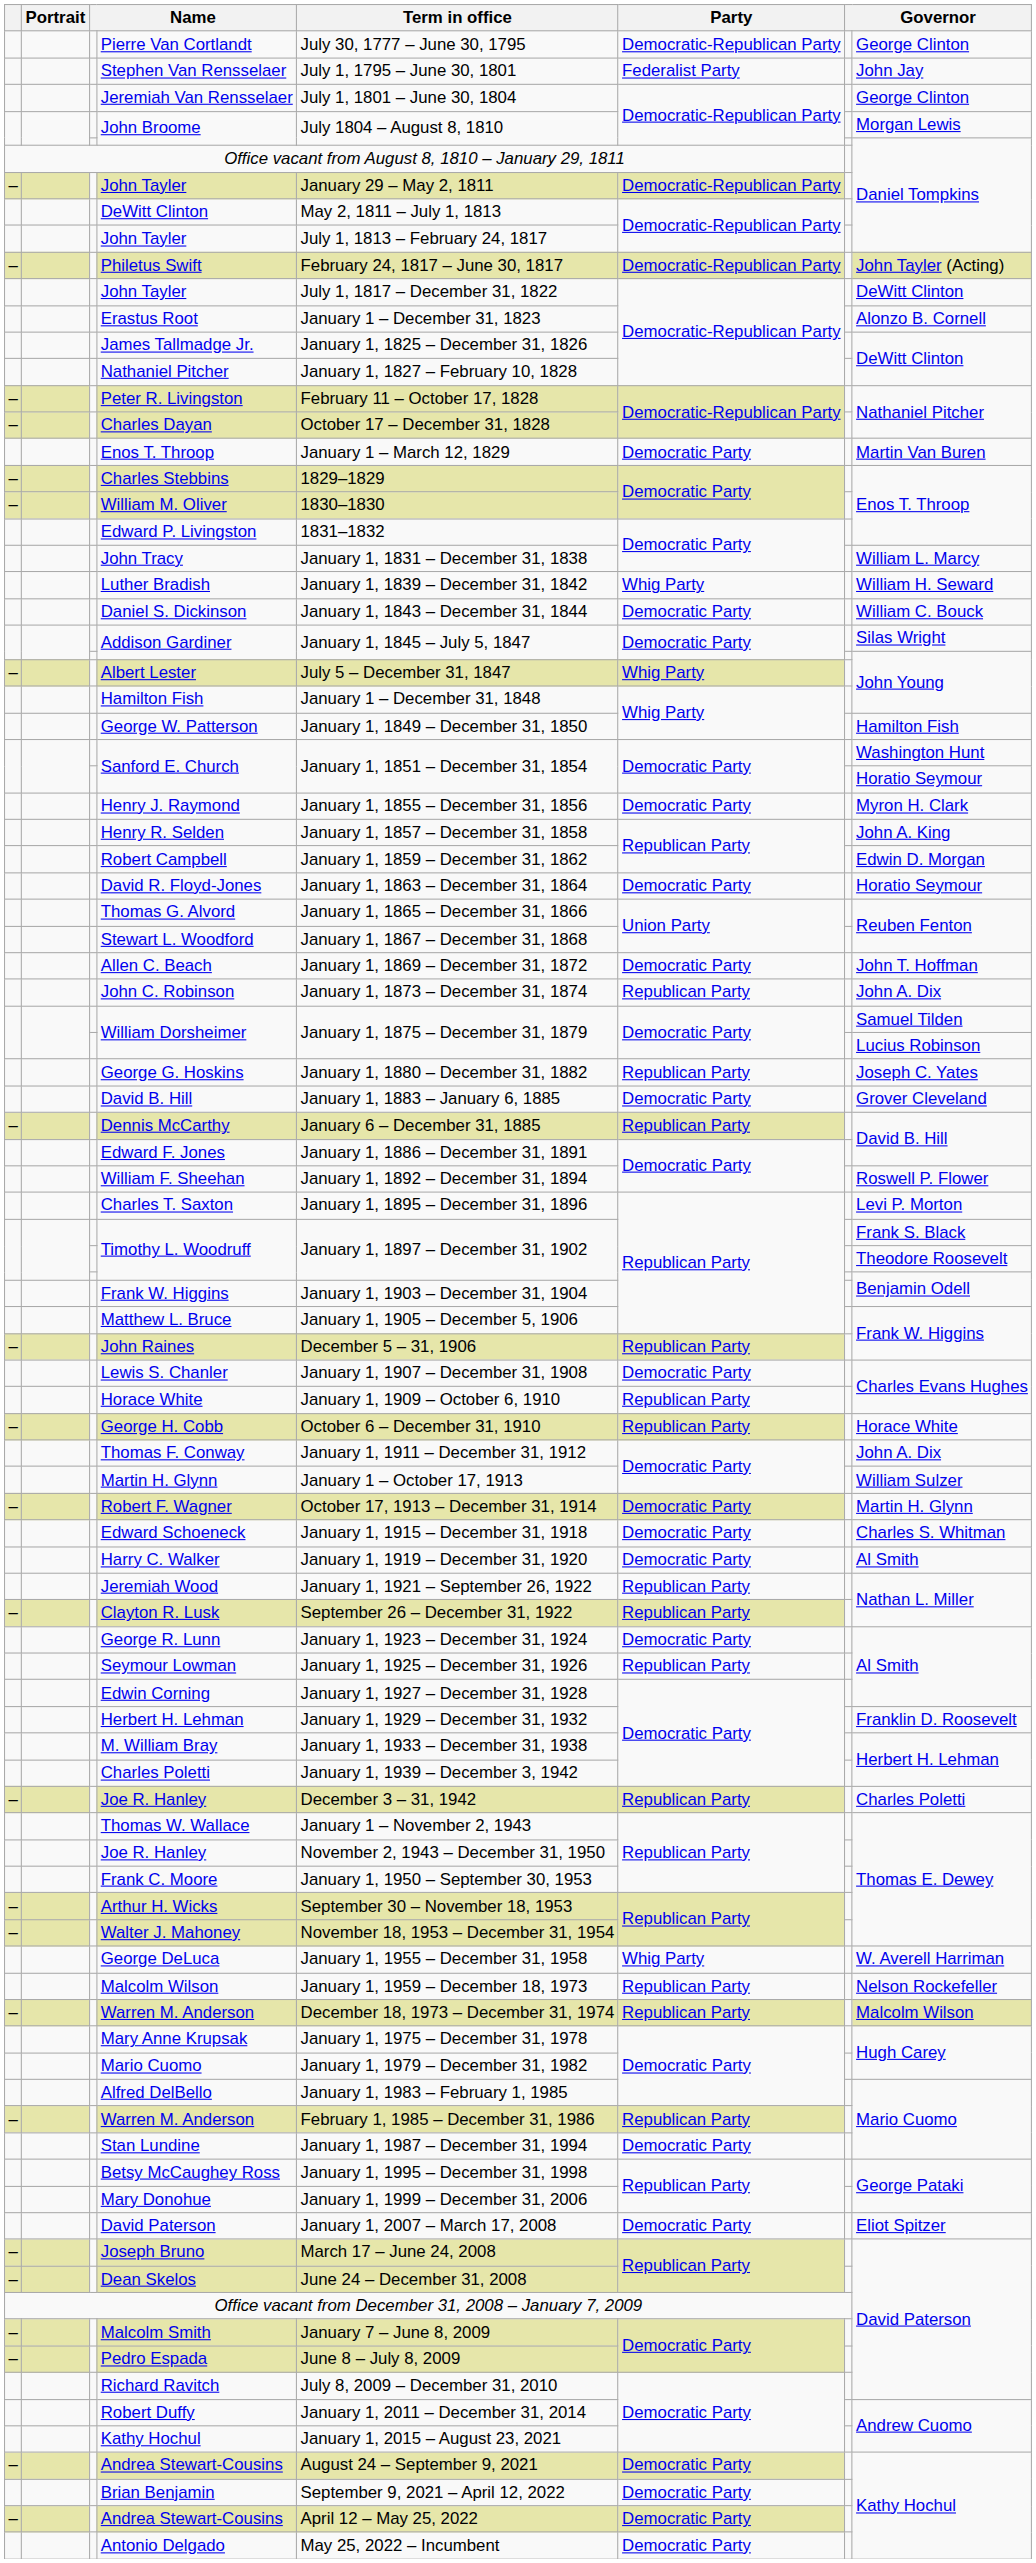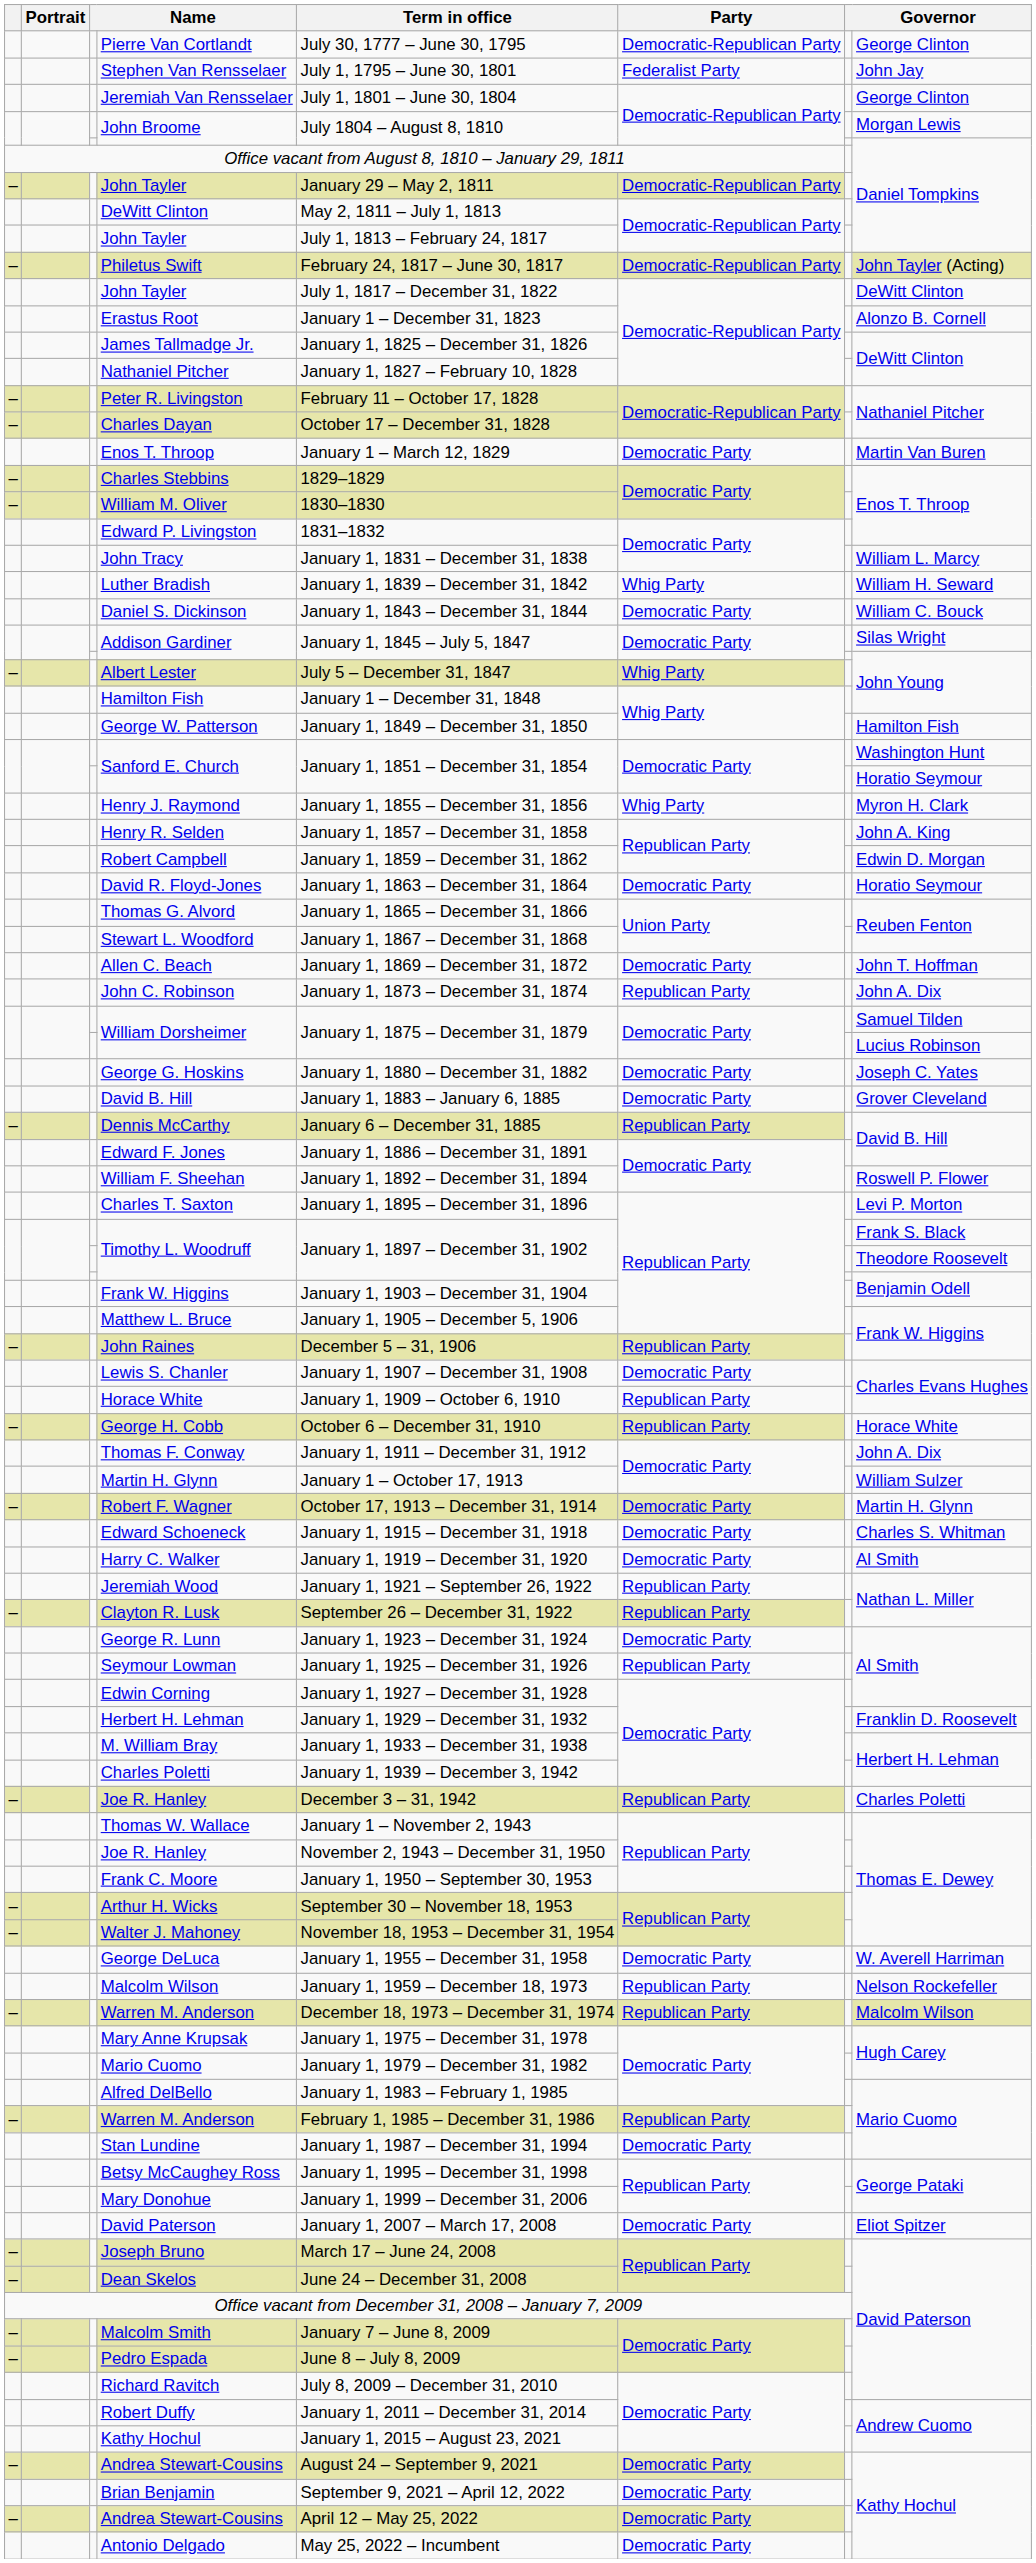(686, 805) Democratic Party -> (663, 805) Whig Party
(686, 1072) Republican Party -> (686, 1072) Democratic Party
(663, 1959) Whig Party -> (686, 1959) Democratic Party
